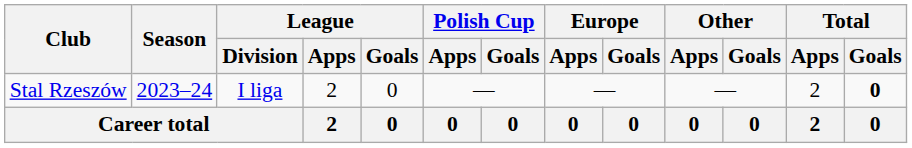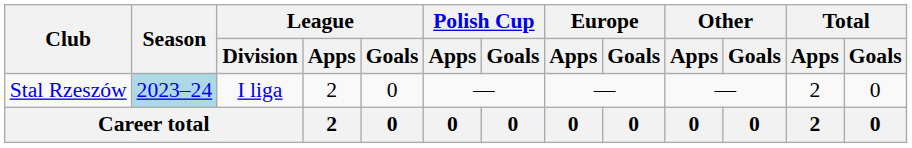(174, 90) no background -> (174, 90) lightblue background
(875, 90) bold -> (875, 90) normal
